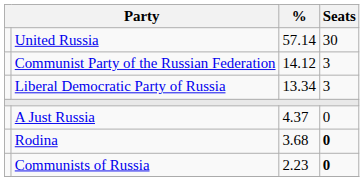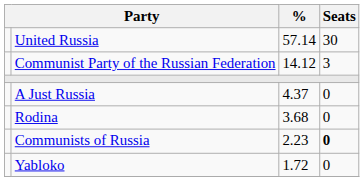- row: (120, 87)
(326, 141) bold -> (326, 117) normal
+ row: (40, 164)
